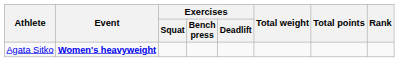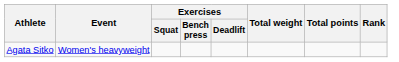(107, 50) bold -> (104, 50) normal
